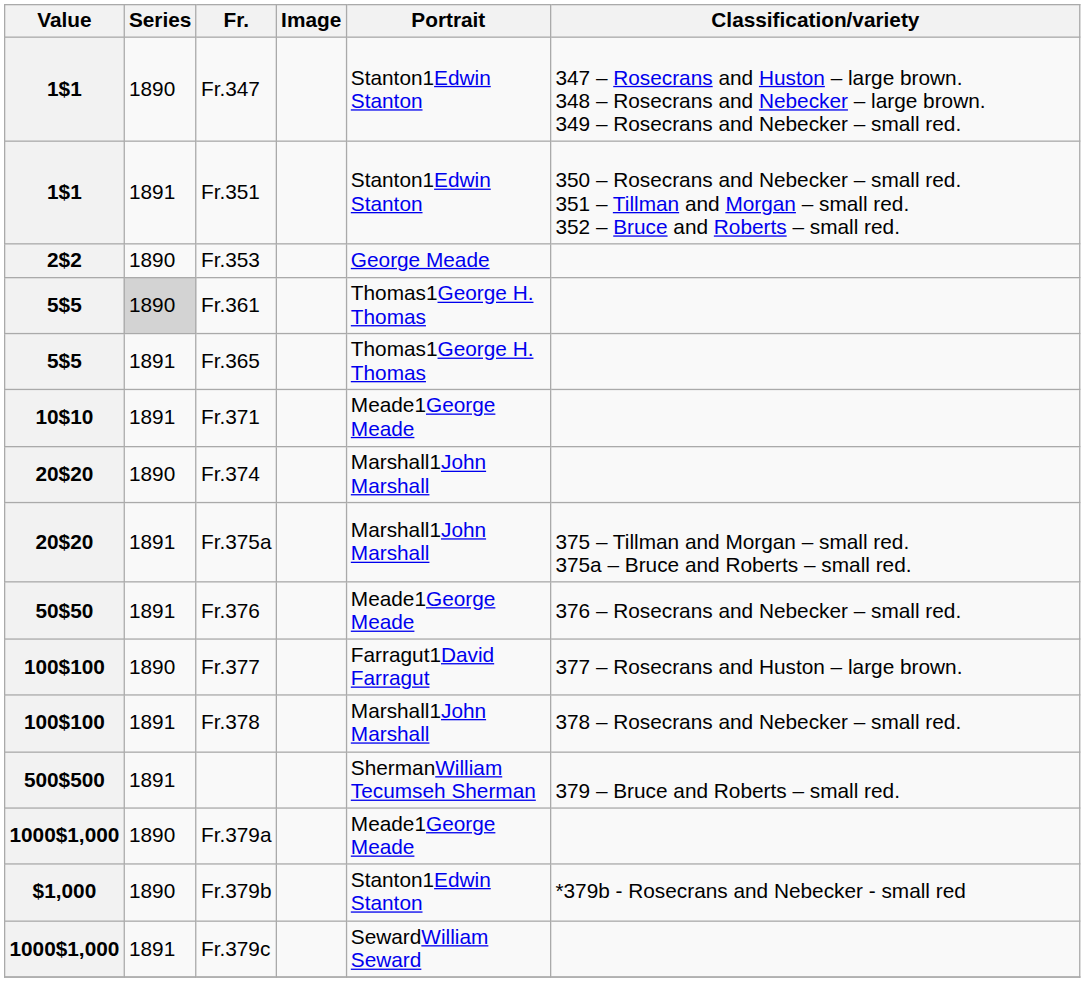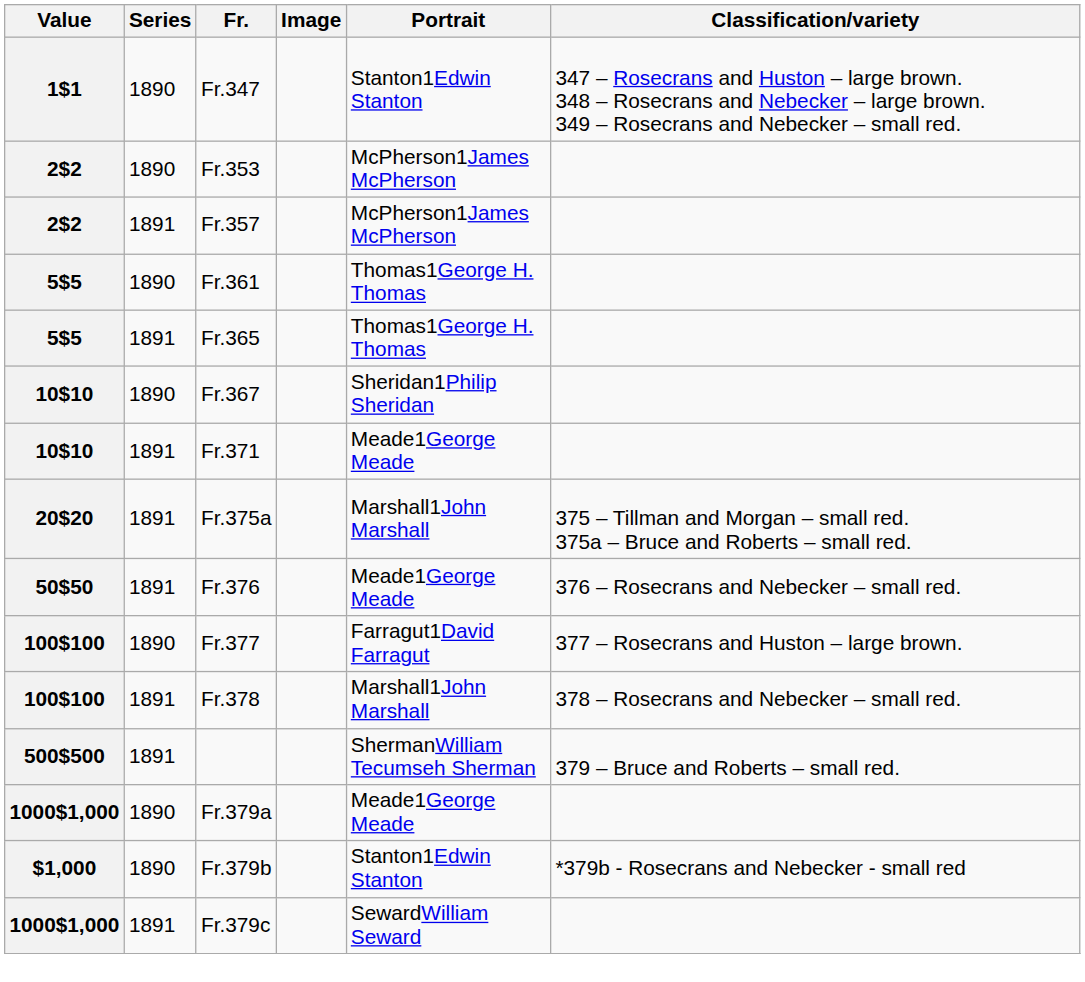- row: (64, 192)
(420, 260) George Meade -> (440, 168) McPherson1James McPherson
+ row: (64, 225)
(152, 305) lightgrey background -> (152, 281) no background
+ row: (64, 394)
- row: (64, 474)
